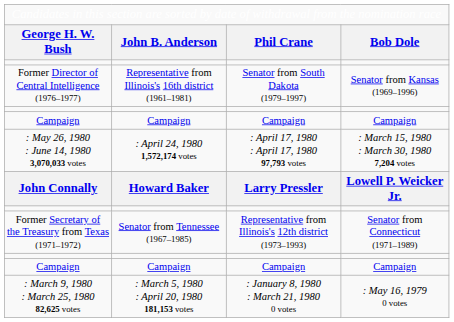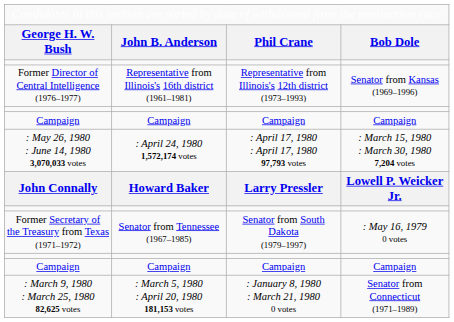(284, 86) Senator from South Dakota (1979–1997) -> (284, 86) Representative from Illinois's 12th district (1973–1993)
(284, 232) Representative from Illinois's 12th district (1973–1993) -> (284, 232) Senator from South Dakota (1979–1997)
(395, 232) Senator from Connecticut (1971–1989) -> (395, 232) : May 16, 1979 0 votes
(395, 297) : May 16, 1979 0 votes -> (395, 297) Senator from Connecticut (1971–1989)
